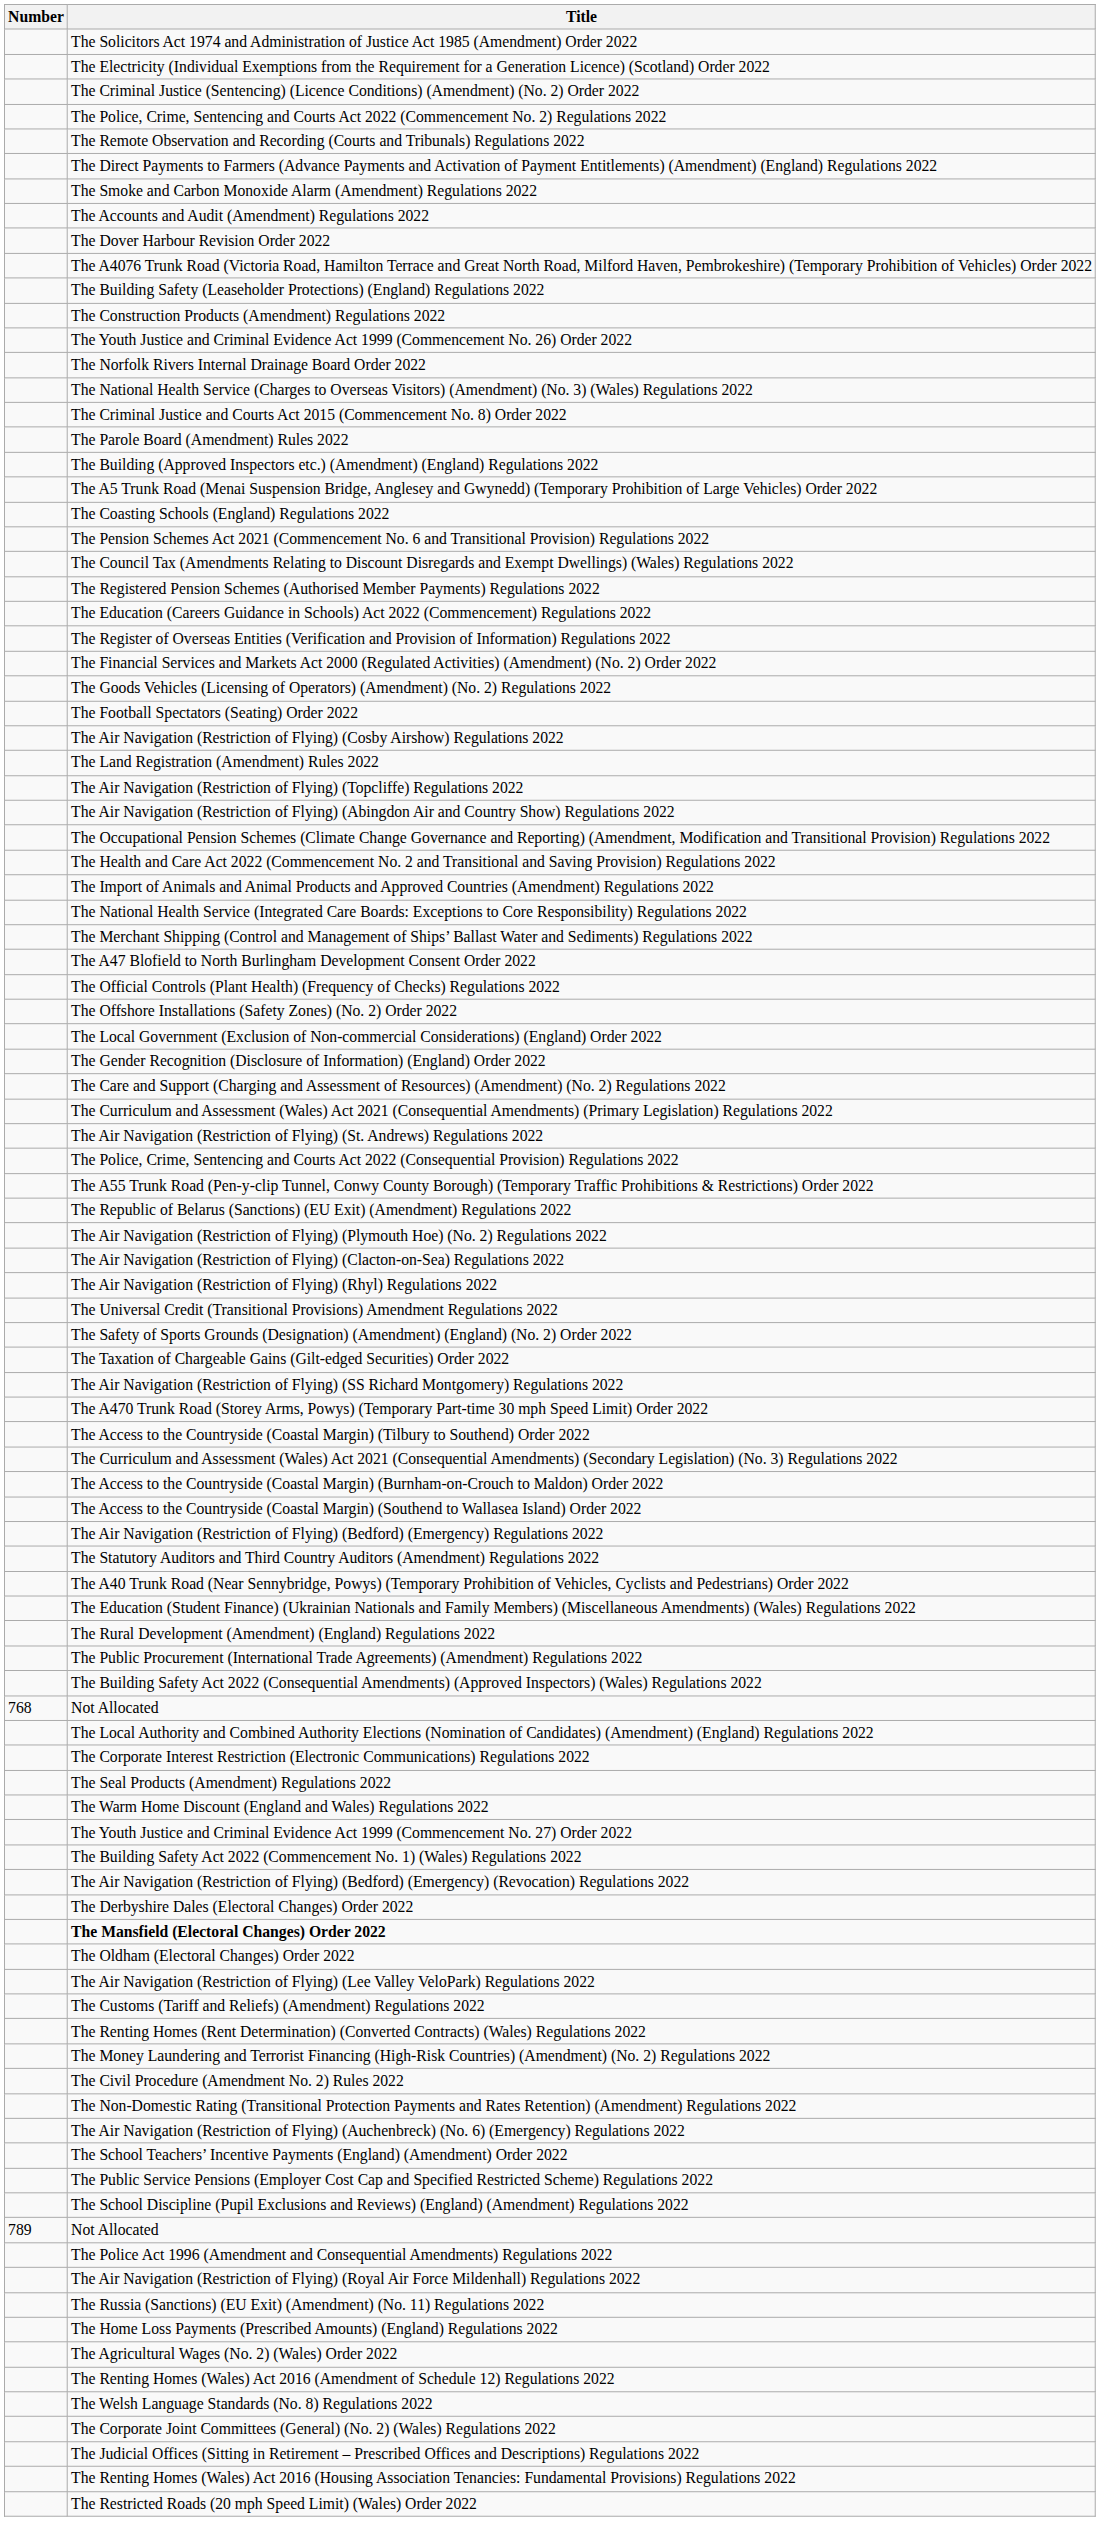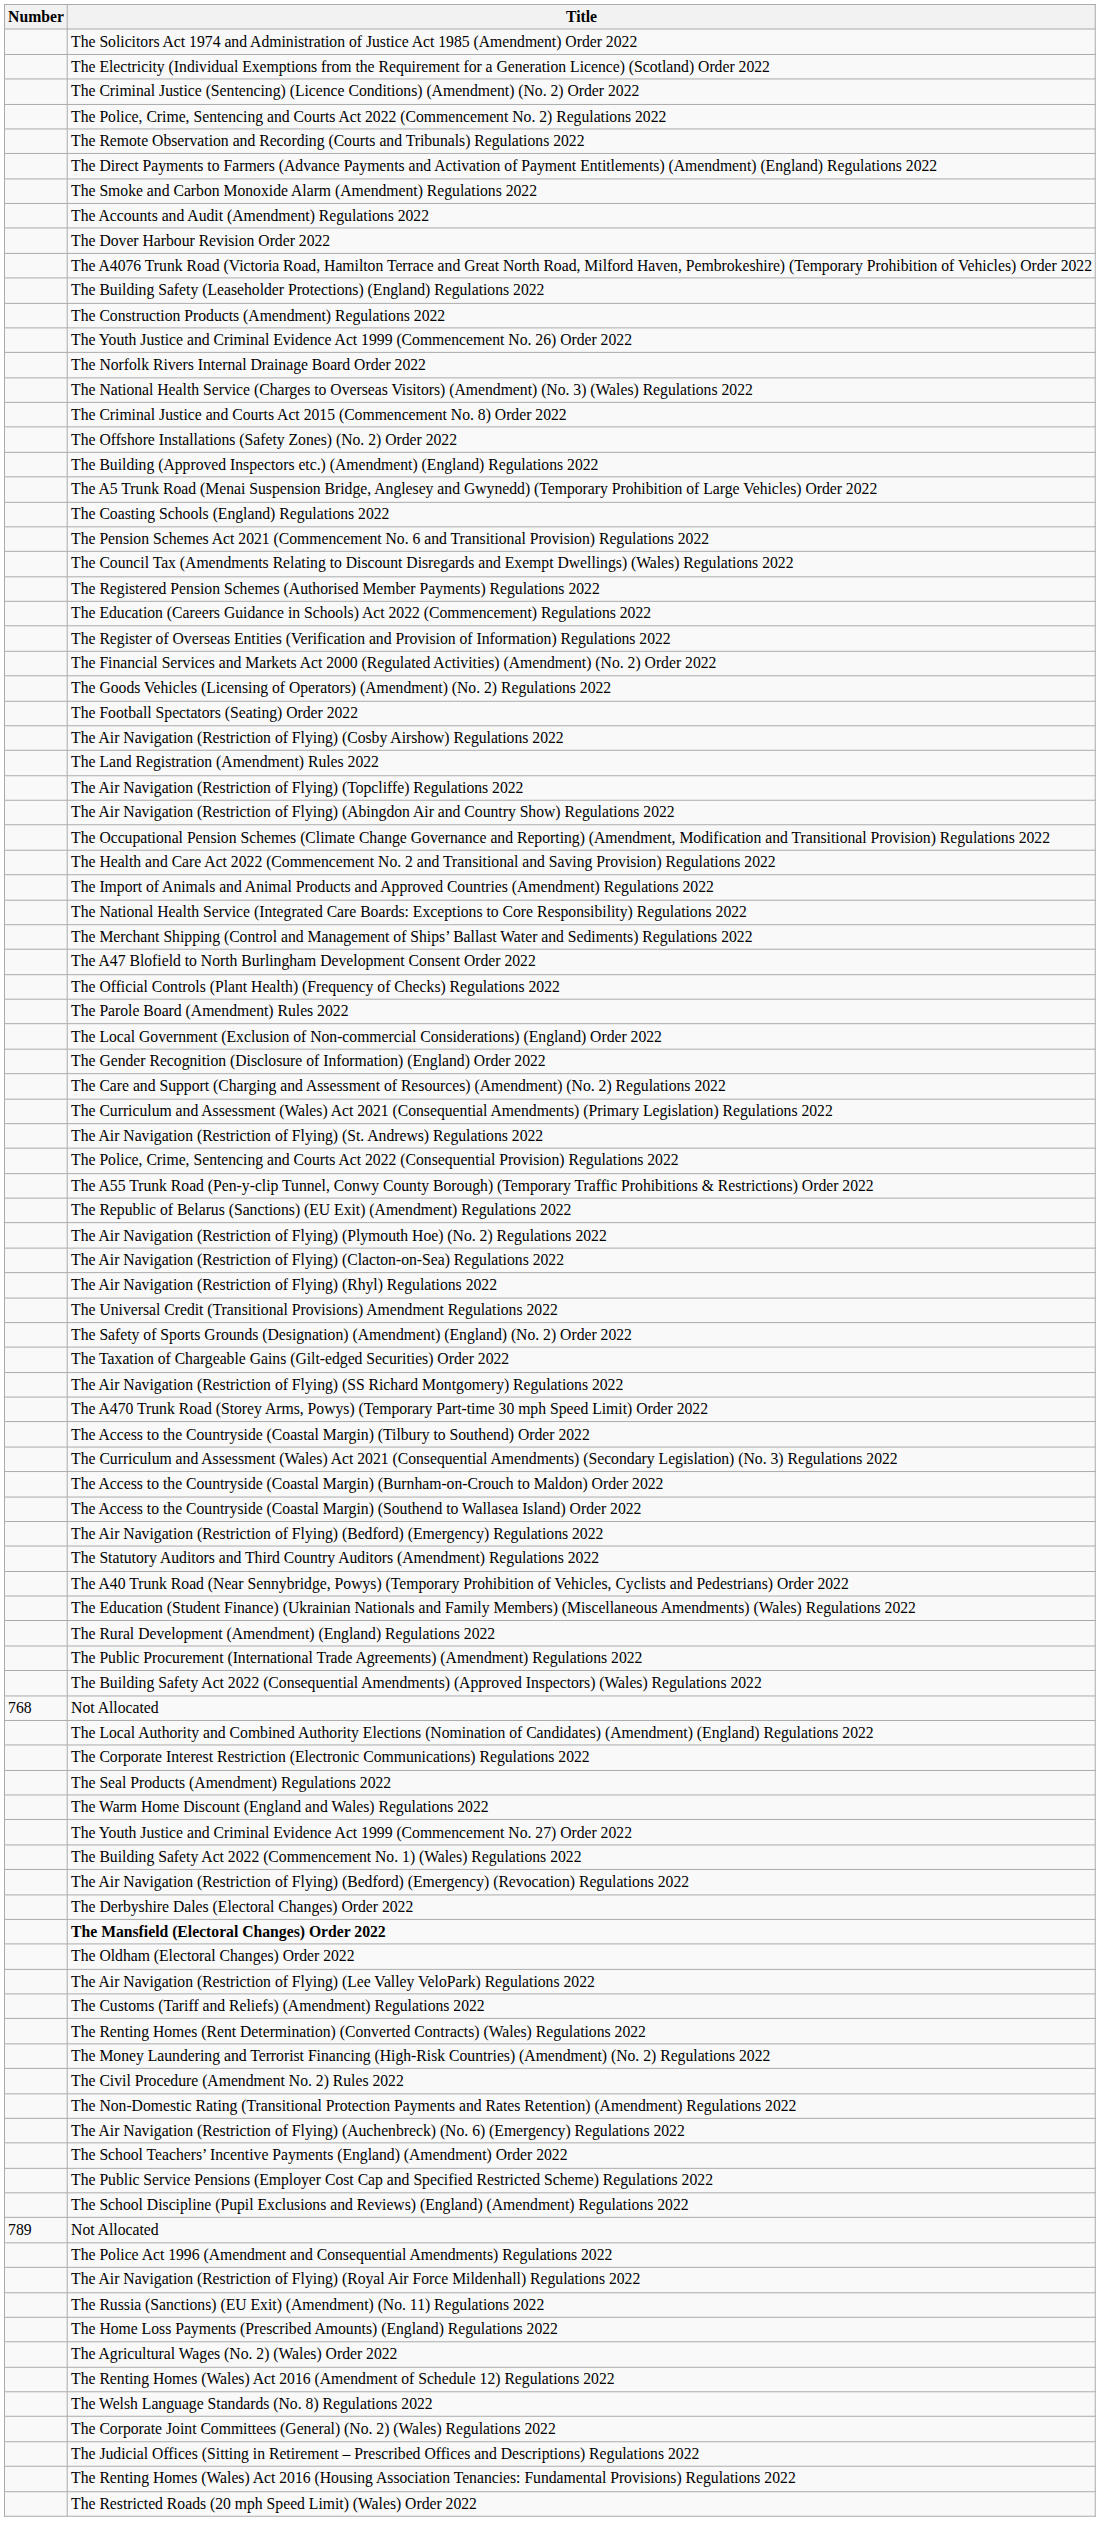(210, 439) The Parole Board (Amendment) Rules 2022 -> (264, 439) The Offshore Installations (Safety Zones) (No. 2) Order 2022
(264, 1011) The Offshore Installations (Safety Zones) (No. 2) Order 2022 -> (210, 1011) The Parole Board (Amendment) Rules 2022
